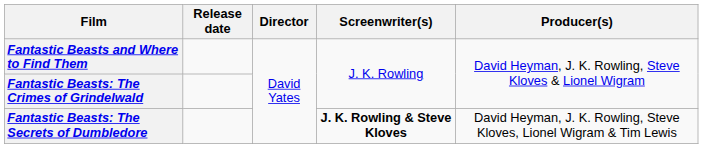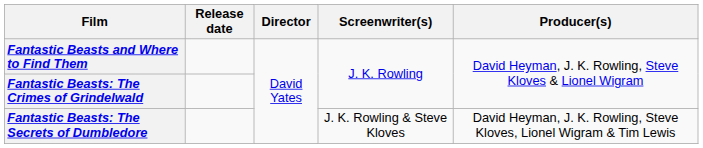(386, 125) bold -> (386, 125) normal
